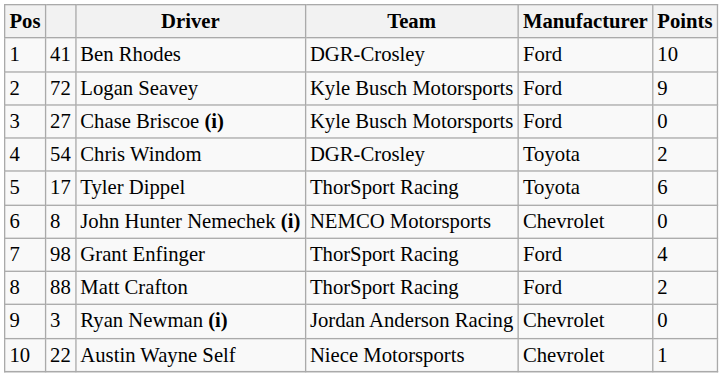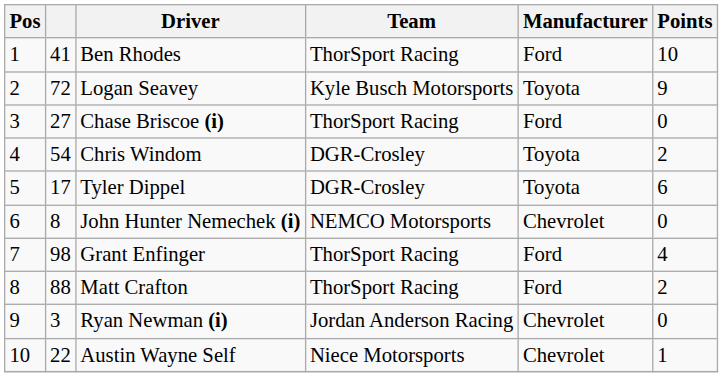(367, 54) DGR-Crosley -> (384, 54) ThorSport Racing
(542, 87) Ford -> (551, 87) Toyota
(412, 120) Kyle Busch Motorsports -> (384, 120) ThorSport Racing
(384, 187) ThorSport Racing -> (367, 187) DGR-Crosley
